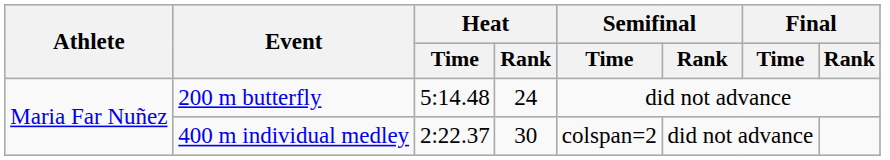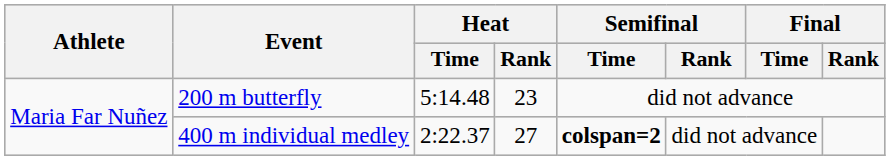(526, 97) 24 -> (526, 97) 23
(526, 135) 30 -> (526, 135) 27
(609, 135) normal -> (611, 135) bold
